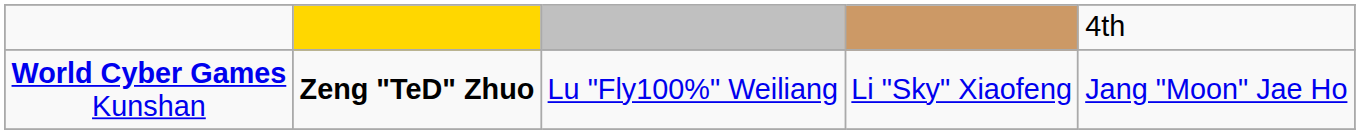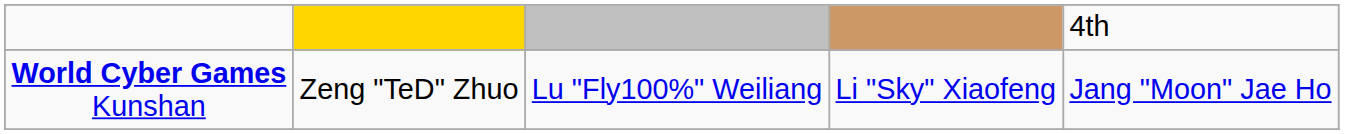(417, 89) bold -> (409, 89) normal
